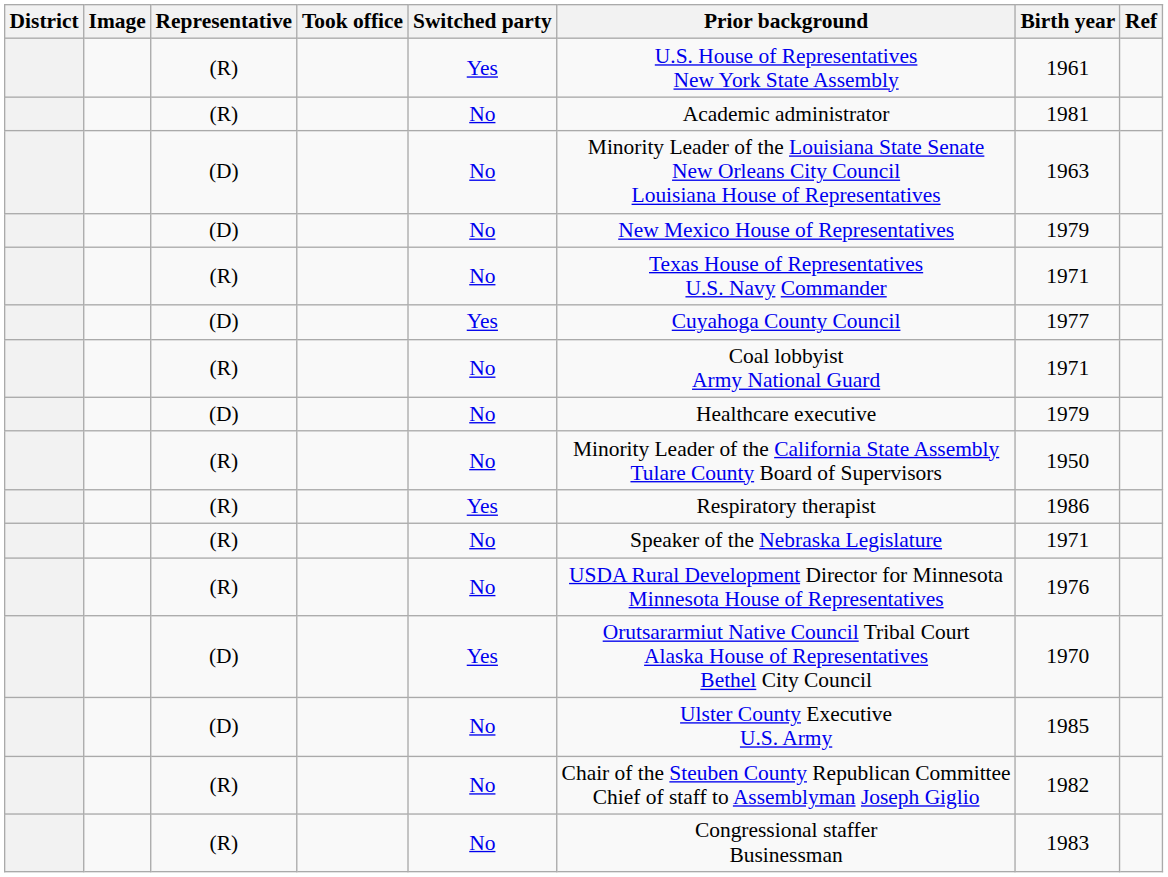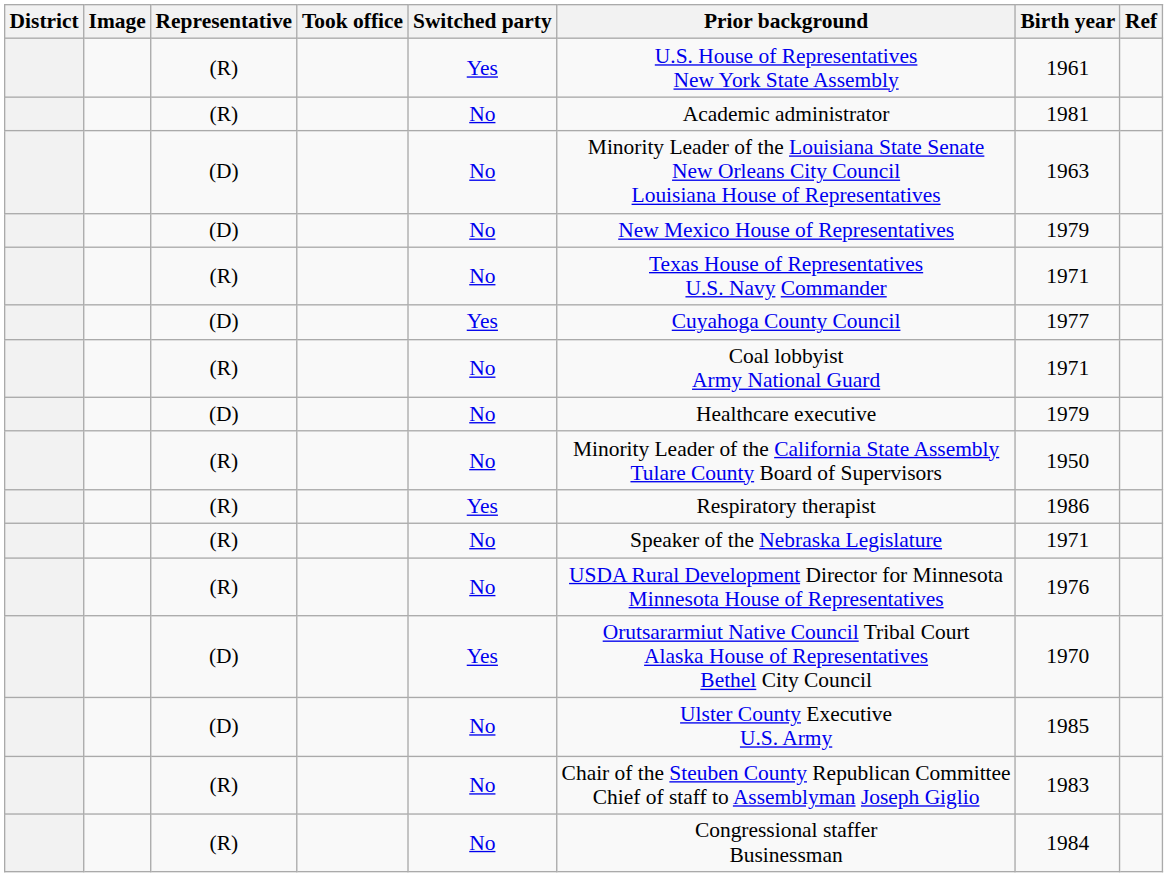(1068, 784) 1982 -> (1068, 784) 1983
(1068, 842) 1983 -> (1068, 842) 1984
